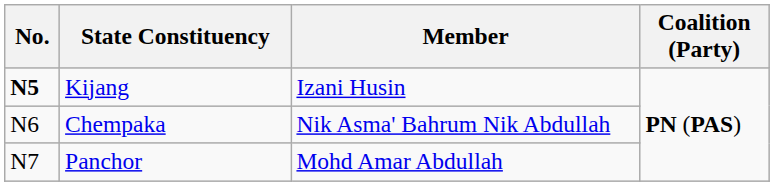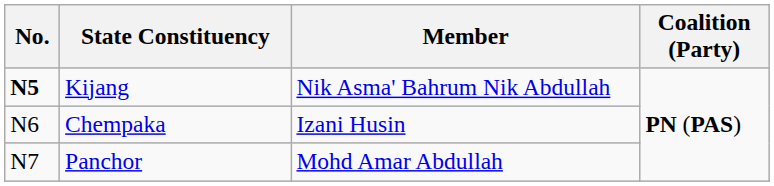(351, 86) Izani Husin -> (453, 86) Nik Asma' Bahrum Nik Abdullah
(453, 124) Nik Asma' Bahrum Nik Abdullah -> (351, 124) Izani Husin
